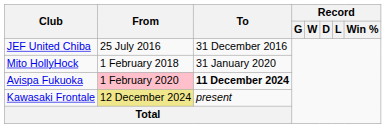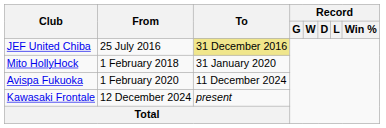(242, 47) no background -> (242, 47) khaki background
(139, 81) pink background -> (139, 81) no background
(243, 81) bold -> (241, 81) normal
(146, 98) khaki background -> (146, 98) no background
